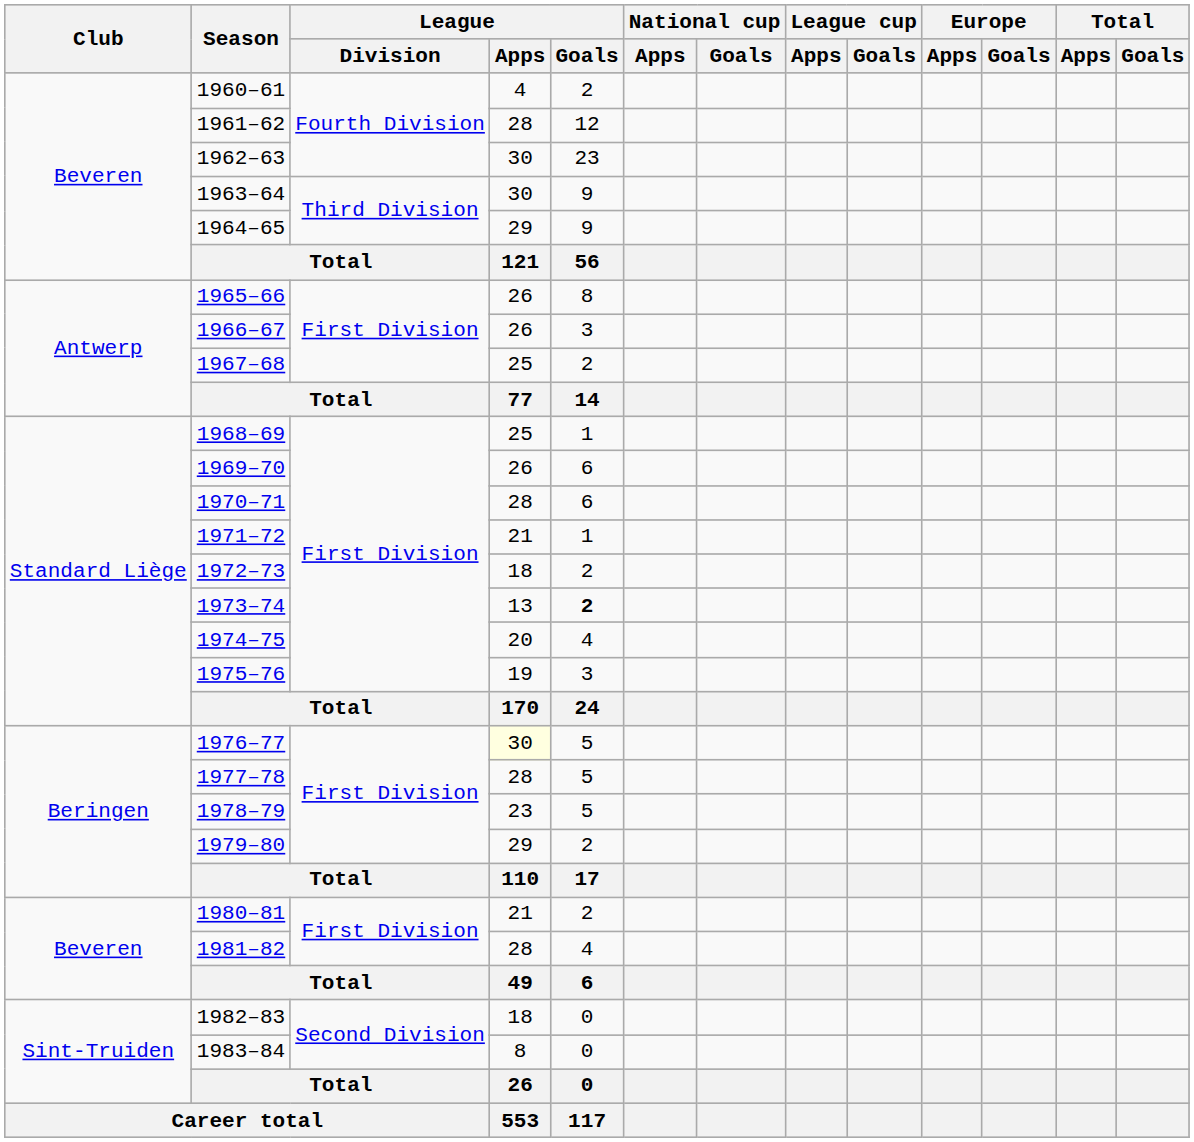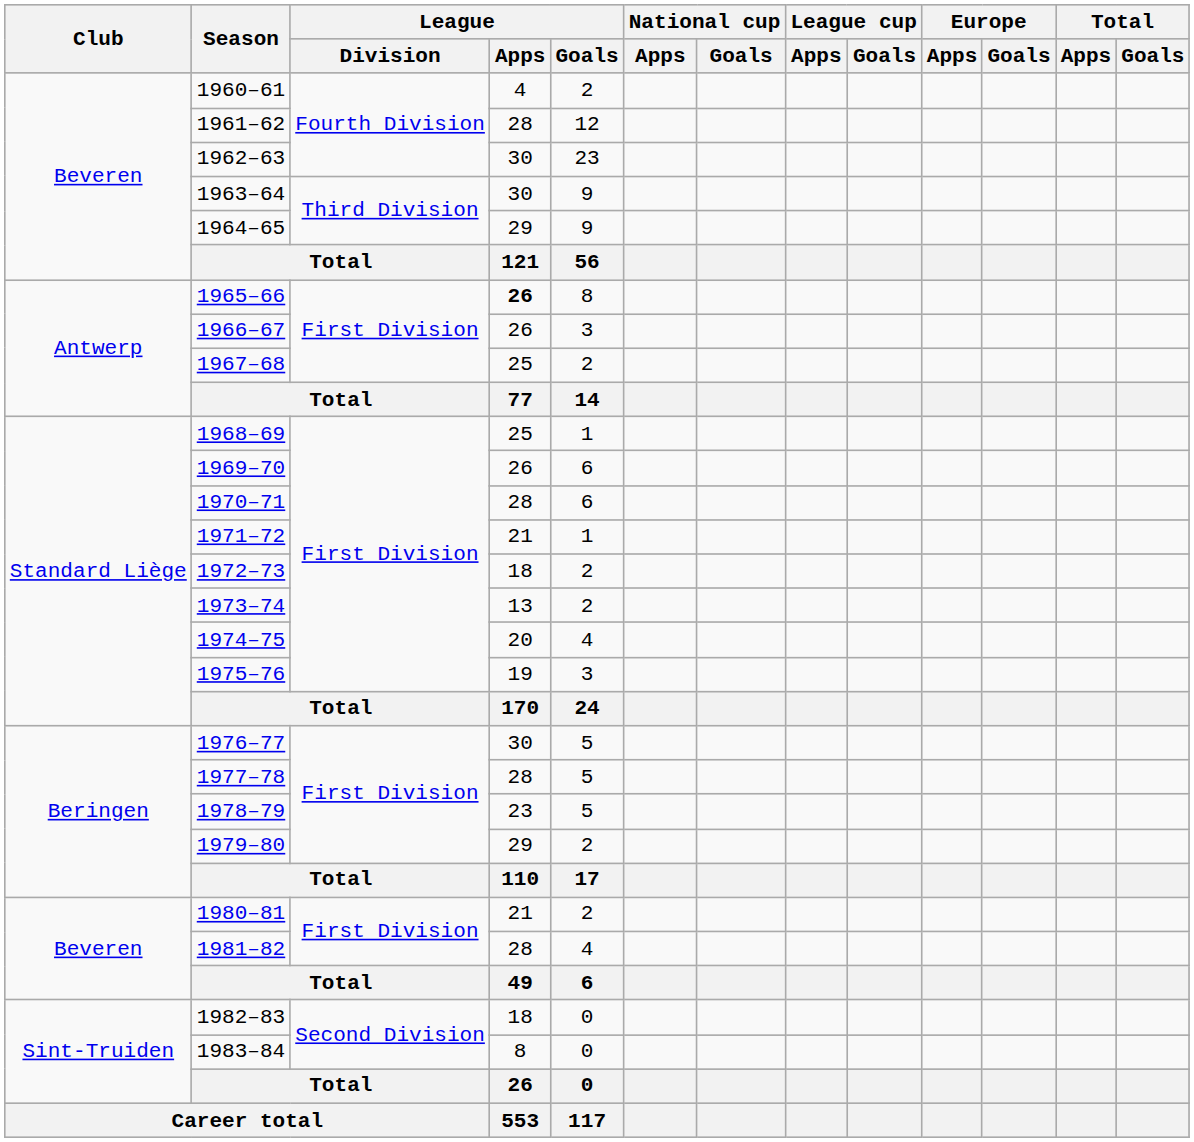(520, 297) normal -> (520, 297) bold
(587, 605) bold -> (587, 605) normal
(520, 743) lightyellow background -> (520, 743) no background
